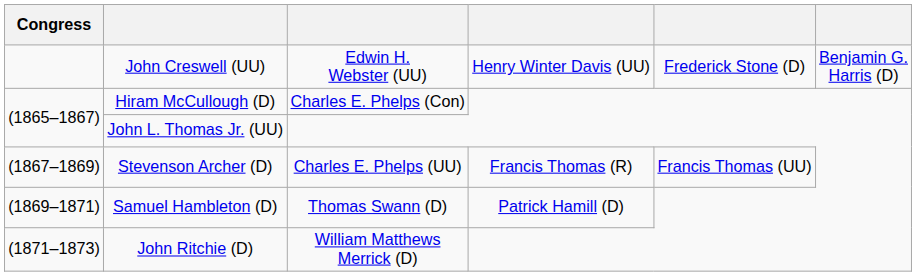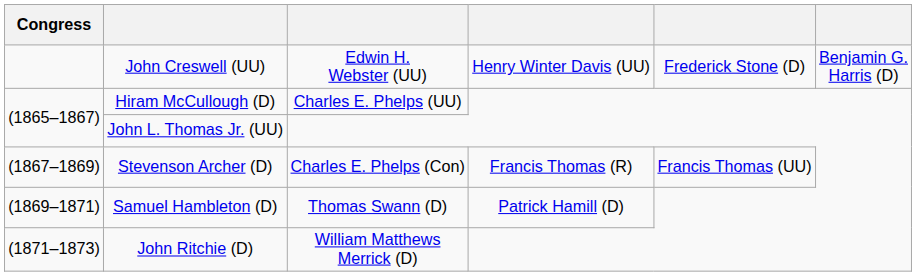(378, 101) Charles E. Phelps (Con) -> (378, 101) Charles E. Phelps (UU)
(378, 166) Charles E. Phelps (UU) -> (378, 166) Charles E. Phelps (Con)
